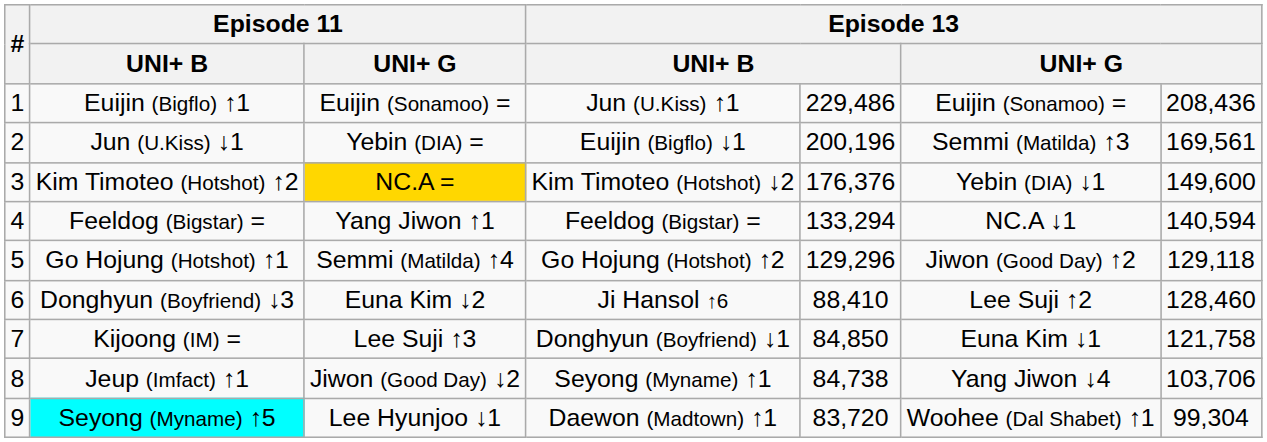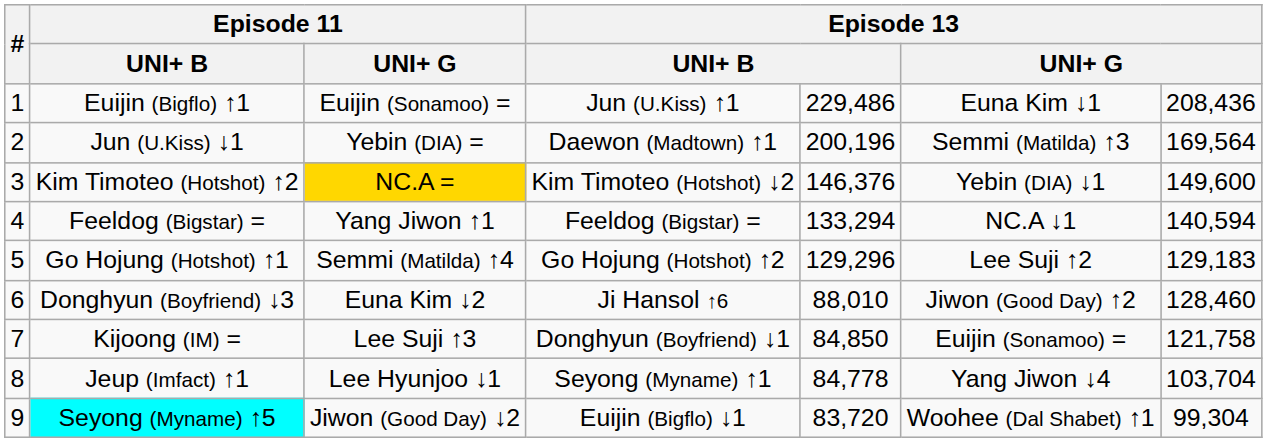(1031, 102) Euijin (Sonamoo) = -> (1031, 102) Euna Kim ↓1
(663, 142) Euijin (Bigflo) ↓1 -> (663, 142) Daewon (Madtown) ↑1
(1211, 142) 169,561 -> (1211, 142) 169,564
(851, 181) 176,376 -> (851, 181) 146,376
(1031, 260) Jiwon (Good Day) ↑2 -> (1031, 260) Lee Suji ↑2
(1211, 260) 129,118 -> (1211, 260) 129,183
(851, 299) 88,410 -> (851, 299) 88,010
(1031, 299) Lee Suji ↑2 -> (1031, 299) Jiwon (Good Day) ↑2
(1031, 338) Euna Kim ↓1 -> (1031, 338) Euijin (Sonamoo) =
(415, 378) Jiwon (Good Day) ↓2 -> (415, 378) Lee Hyunjoo ↓1
(851, 378) 84,738 -> (851, 378) 84,778
(1211, 378) 103,706 -> (1211, 378) 103,704
(415, 417) Lee Hyunjoo ↓1 -> (415, 417) Jiwon (Good Day) ↓2
(663, 417) Daewon (Madtown) ↑1 -> (663, 417) Euijin (Bigflo) ↓1
